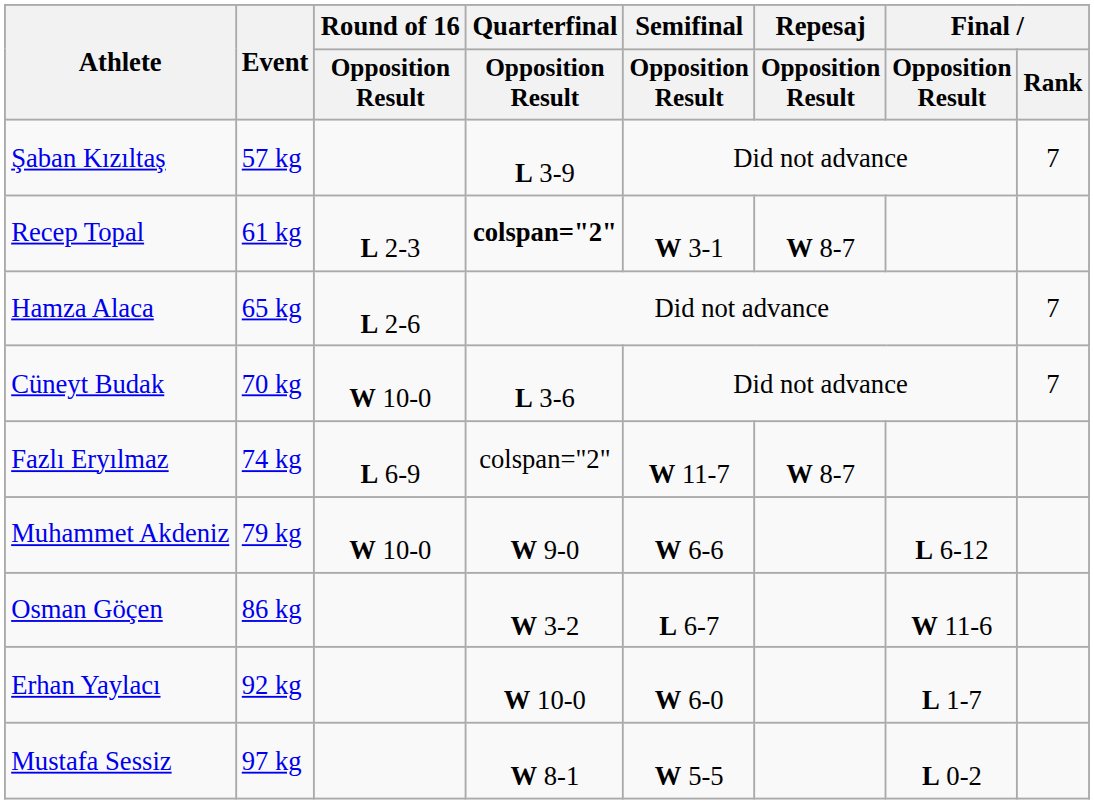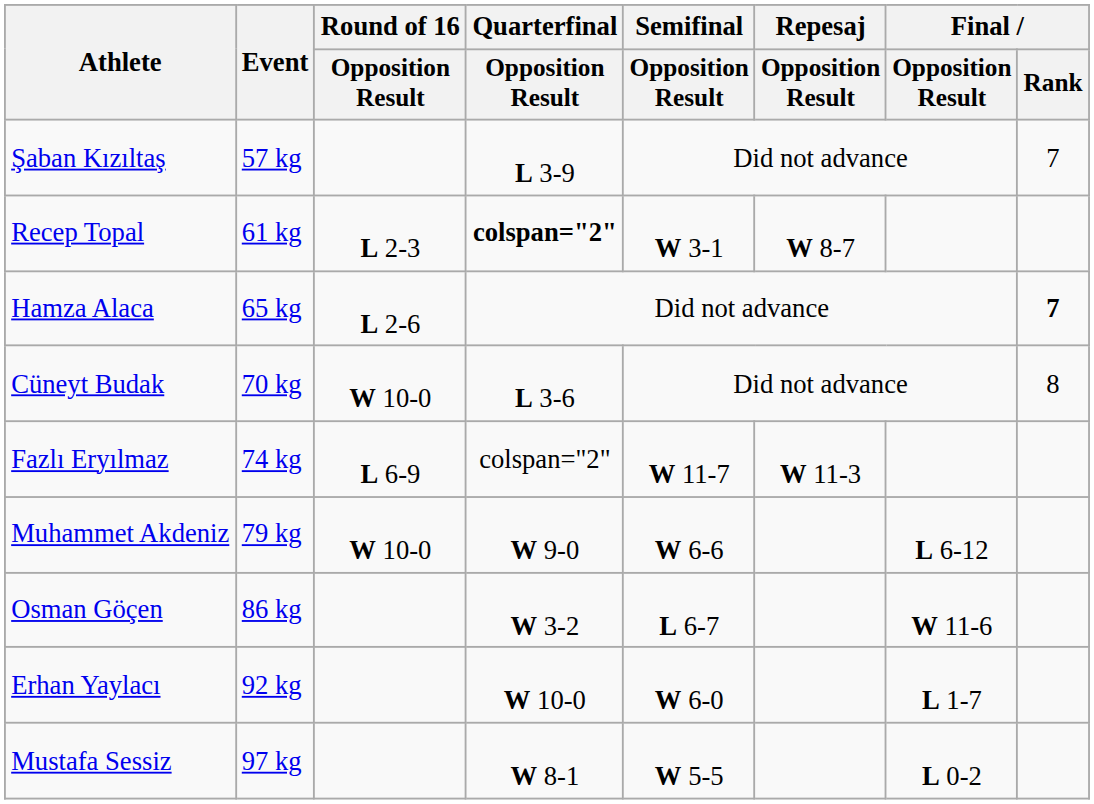(1053, 308) normal -> (1053, 308) bold
(1053, 383) 7 -> (1053, 383) 8
(821, 474) W 8-7 -> (821, 474) W 11-3
